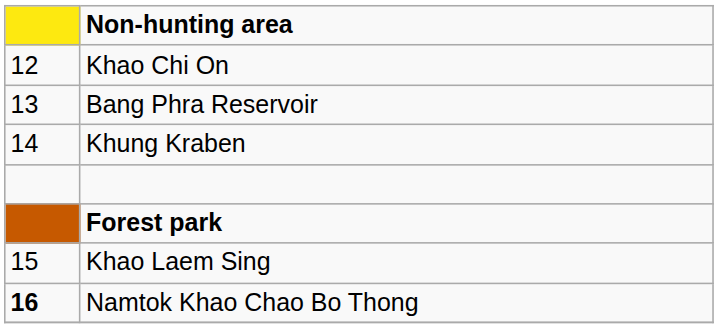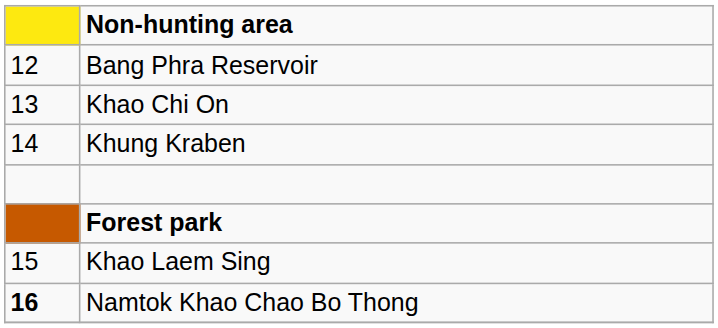(158, 64) Khao Chi On -> (202, 64) Bang Phra Reservoir
(202, 104) Bang Phra Reservoir -> (158, 104) Khao Chi On
